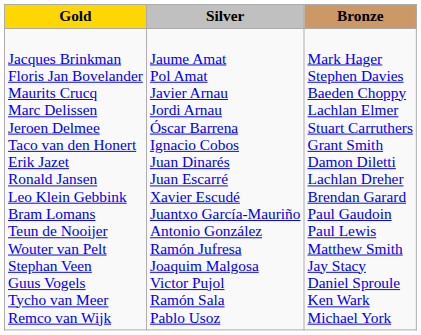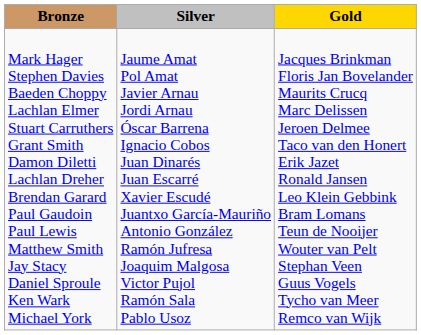columns swapped: (75, 16) <-> (360, 16)
